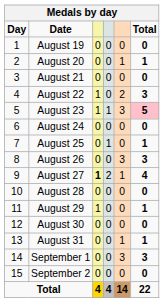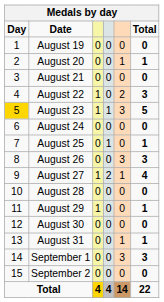(17, 111) no background -> (17, 111) gold background
(145, 111) pink background -> (145, 111) no background
(98, 176) bold -> (98, 176) normal
